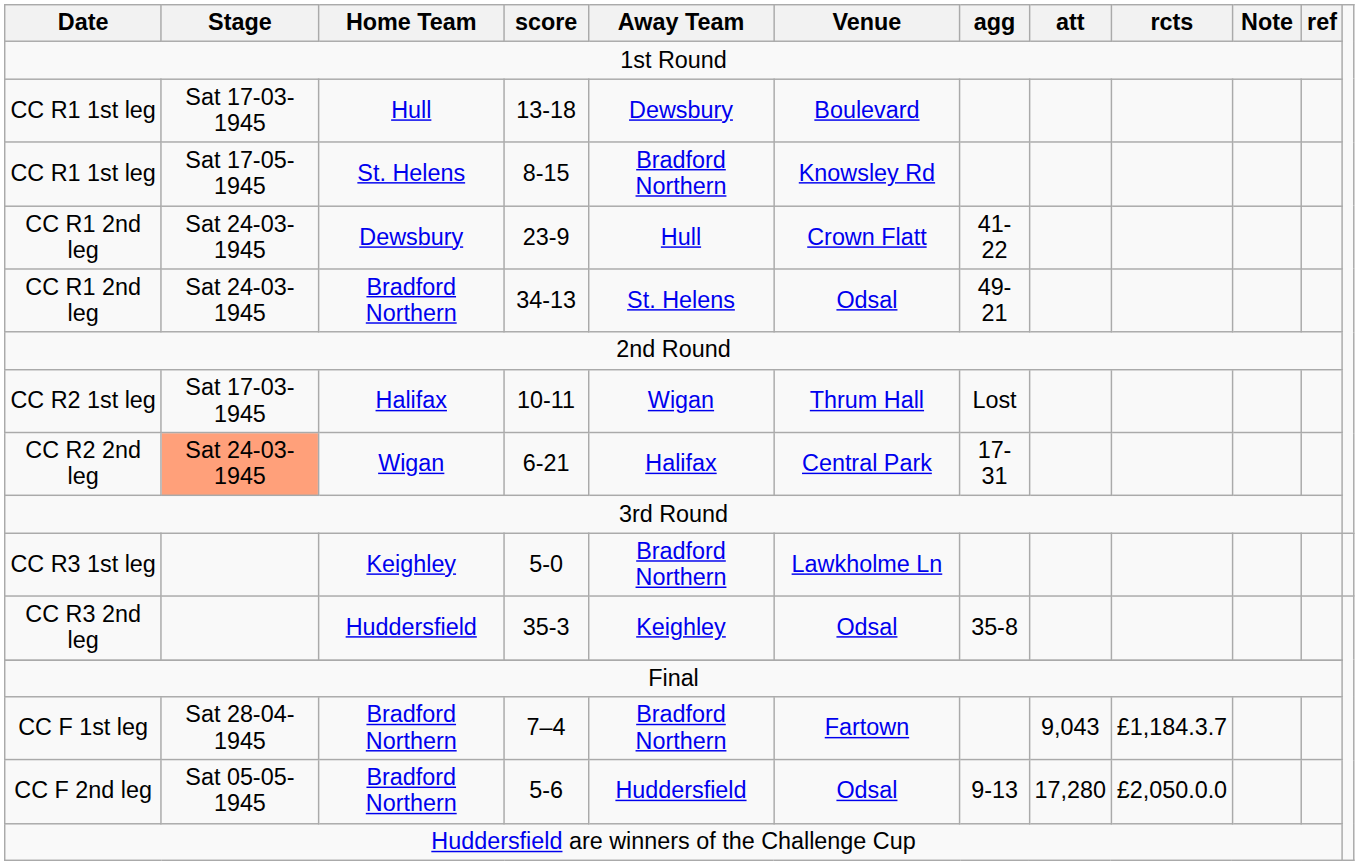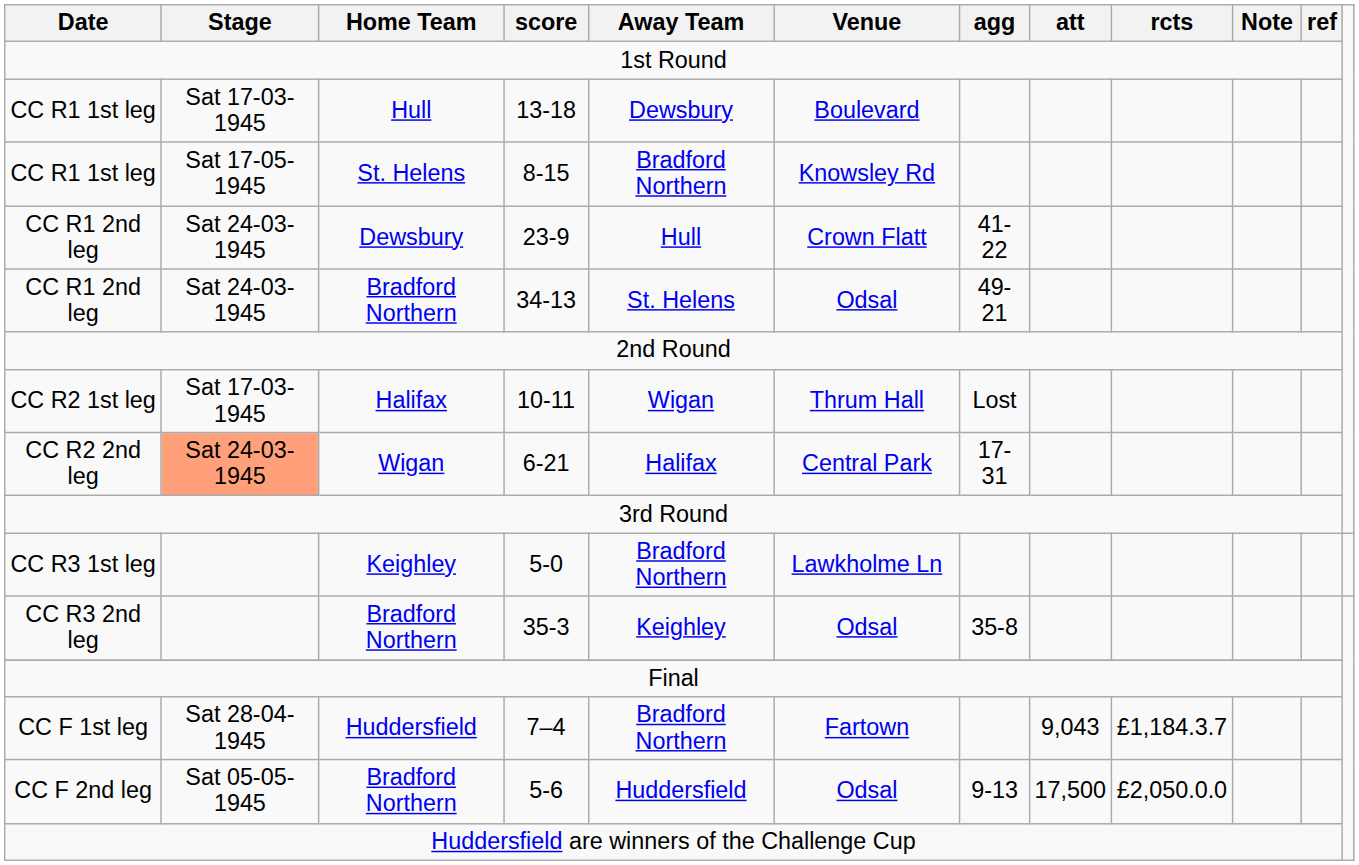(411, 627) Huddersfield -> (411, 627) Bradford Northern
(411, 728) Bradford Northern -> (411, 728) Huddersfield
(1070, 791) 17,280 -> (1070, 791) 17,500
